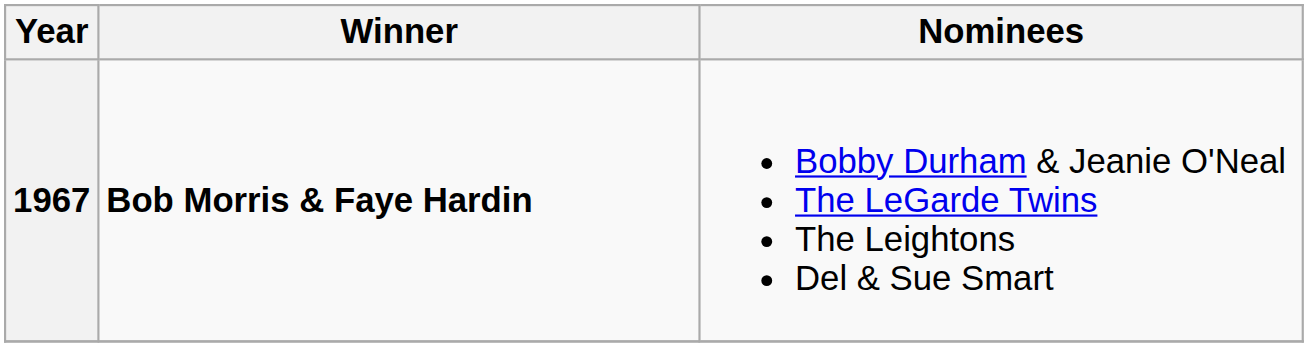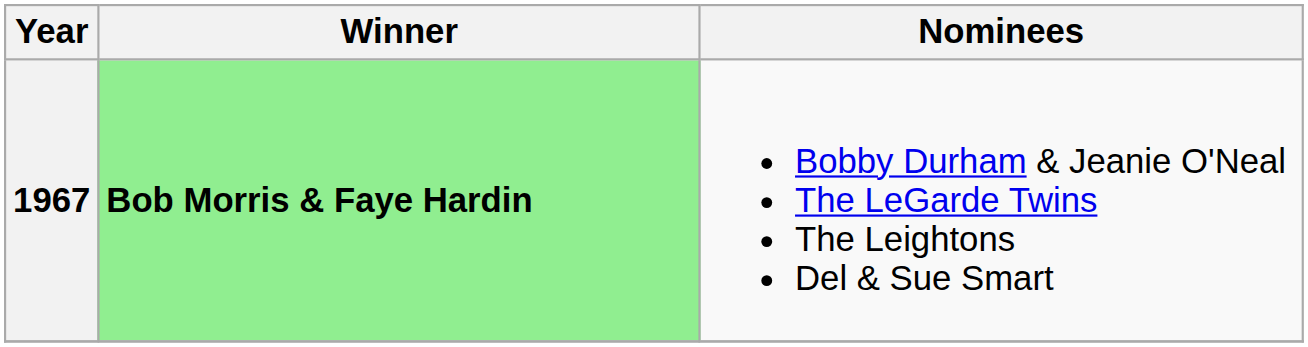(320, 199) no background -> (320, 199) lightgreen background
